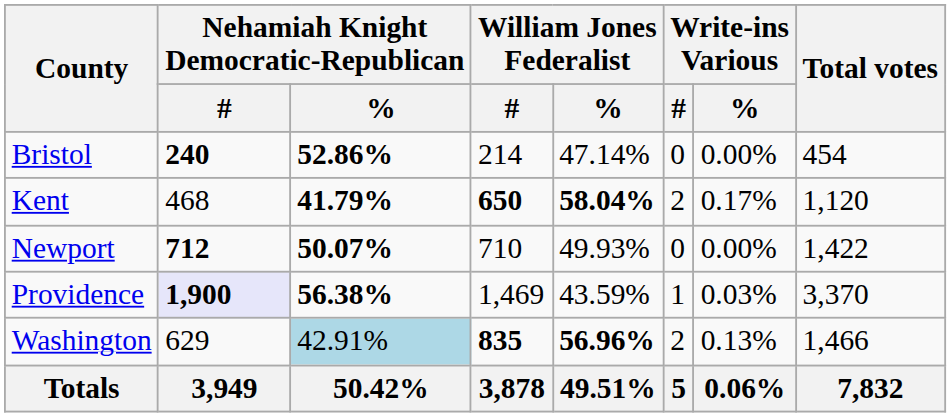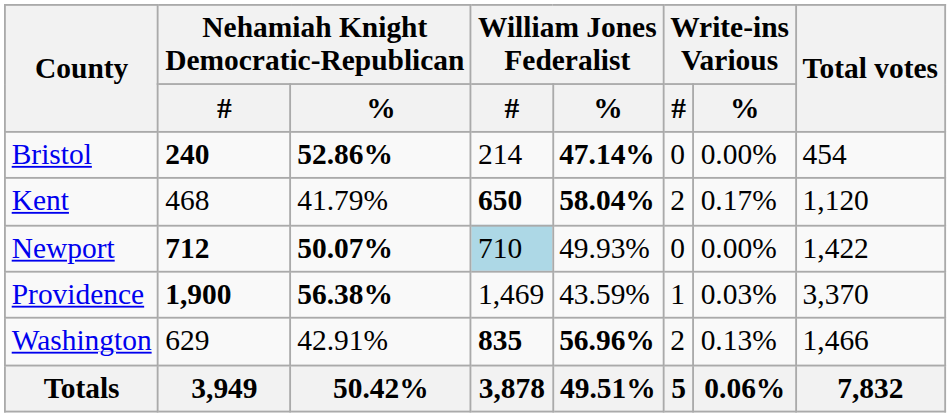(605, 154) normal -> (607, 154) bold
(345, 201) bold -> (343, 201) normal
(500, 247) no background -> (500, 247) lightblue background
(198, 294) lavender background -> (198, 294) no background
(343, 341) lightblue background -> (343, 341) no background
